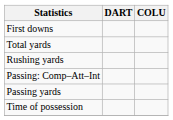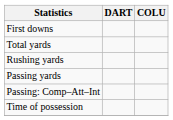rows swapped: (34, 91) <-> (53, 76)
